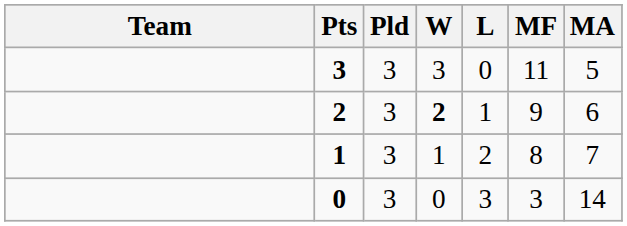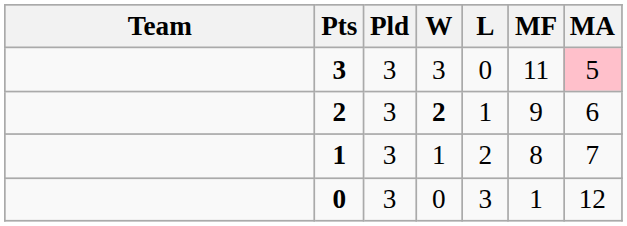(592, 69) no background -> (592, 69) pink background
(536, 198) 3 -> (536, 198) 1
(592, 198) 14 -> (592, 198) 12
